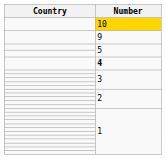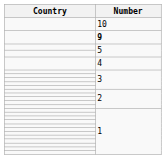(102, 24) gold background -> (102, 24) no background
(100, 37) normal -> (100, 37) bold
(100, 63) bold -> (100, 63) normal
